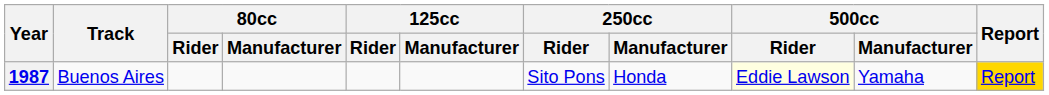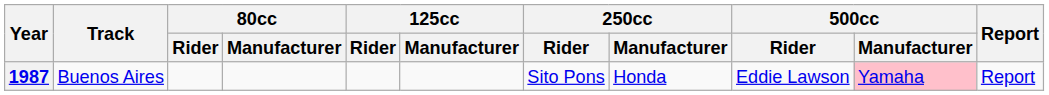(793, 76) lightyellow background -> (793, 76) no background
(891, 76) no background -> (891, 76) pink background
(1008, 76) gold background -> (1008, 76) no background
